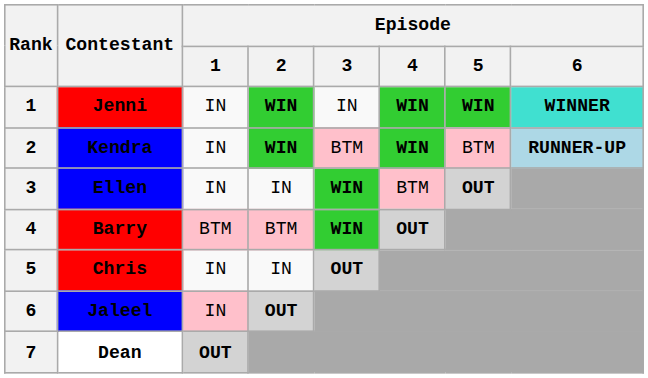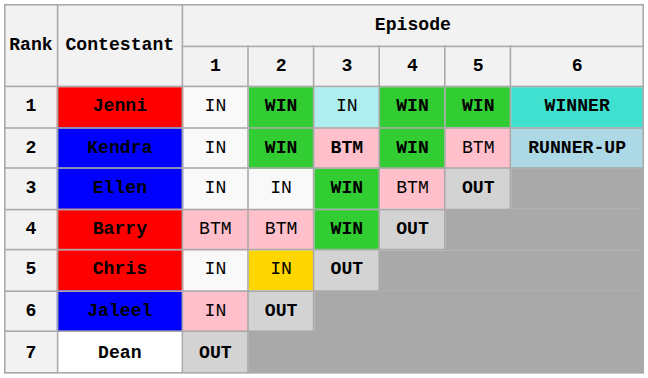(347, 107) no background -> (347, 107) paleturquoise background
(347, 148) normal -> (347, 148) bold
(281, 271) no background -> (281, 271) gold background
